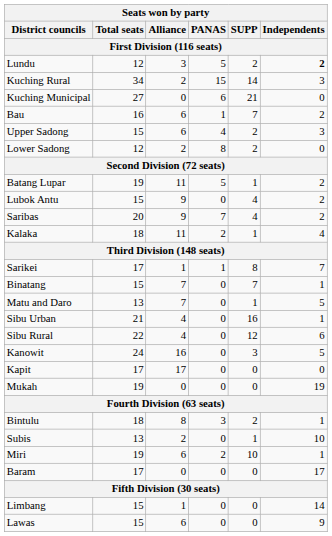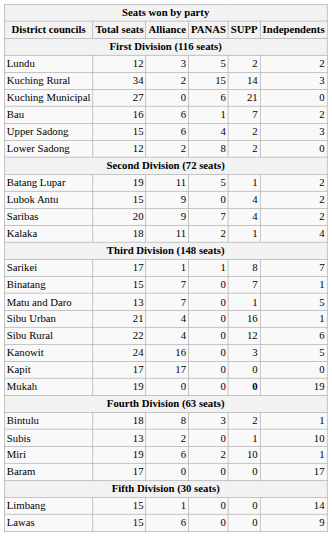(322, 64) bold -> (322, 64) normal
(255, 387) normal -> (255, 387) bold
